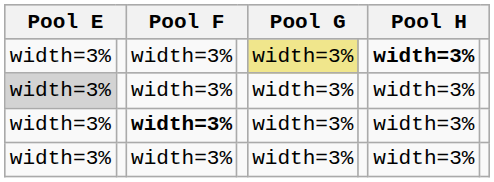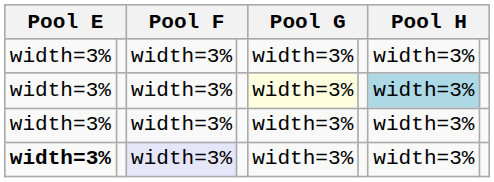(303, 56) khaki background -> (303, 56) no background
(424, 56) bold -> (424, 56) normal
(60, 91) lightgrey background -> (60, 91) no background
(303, 91) no background -> (303, 91) lightyellow background
(424, 91) no background -> (424, 91) lightblue background
(182, 125) bold -> (182, 125) normal
(60, 159) normal -> (60, 159) bold
(182, 159) no background -> (182, 159) lavender background
